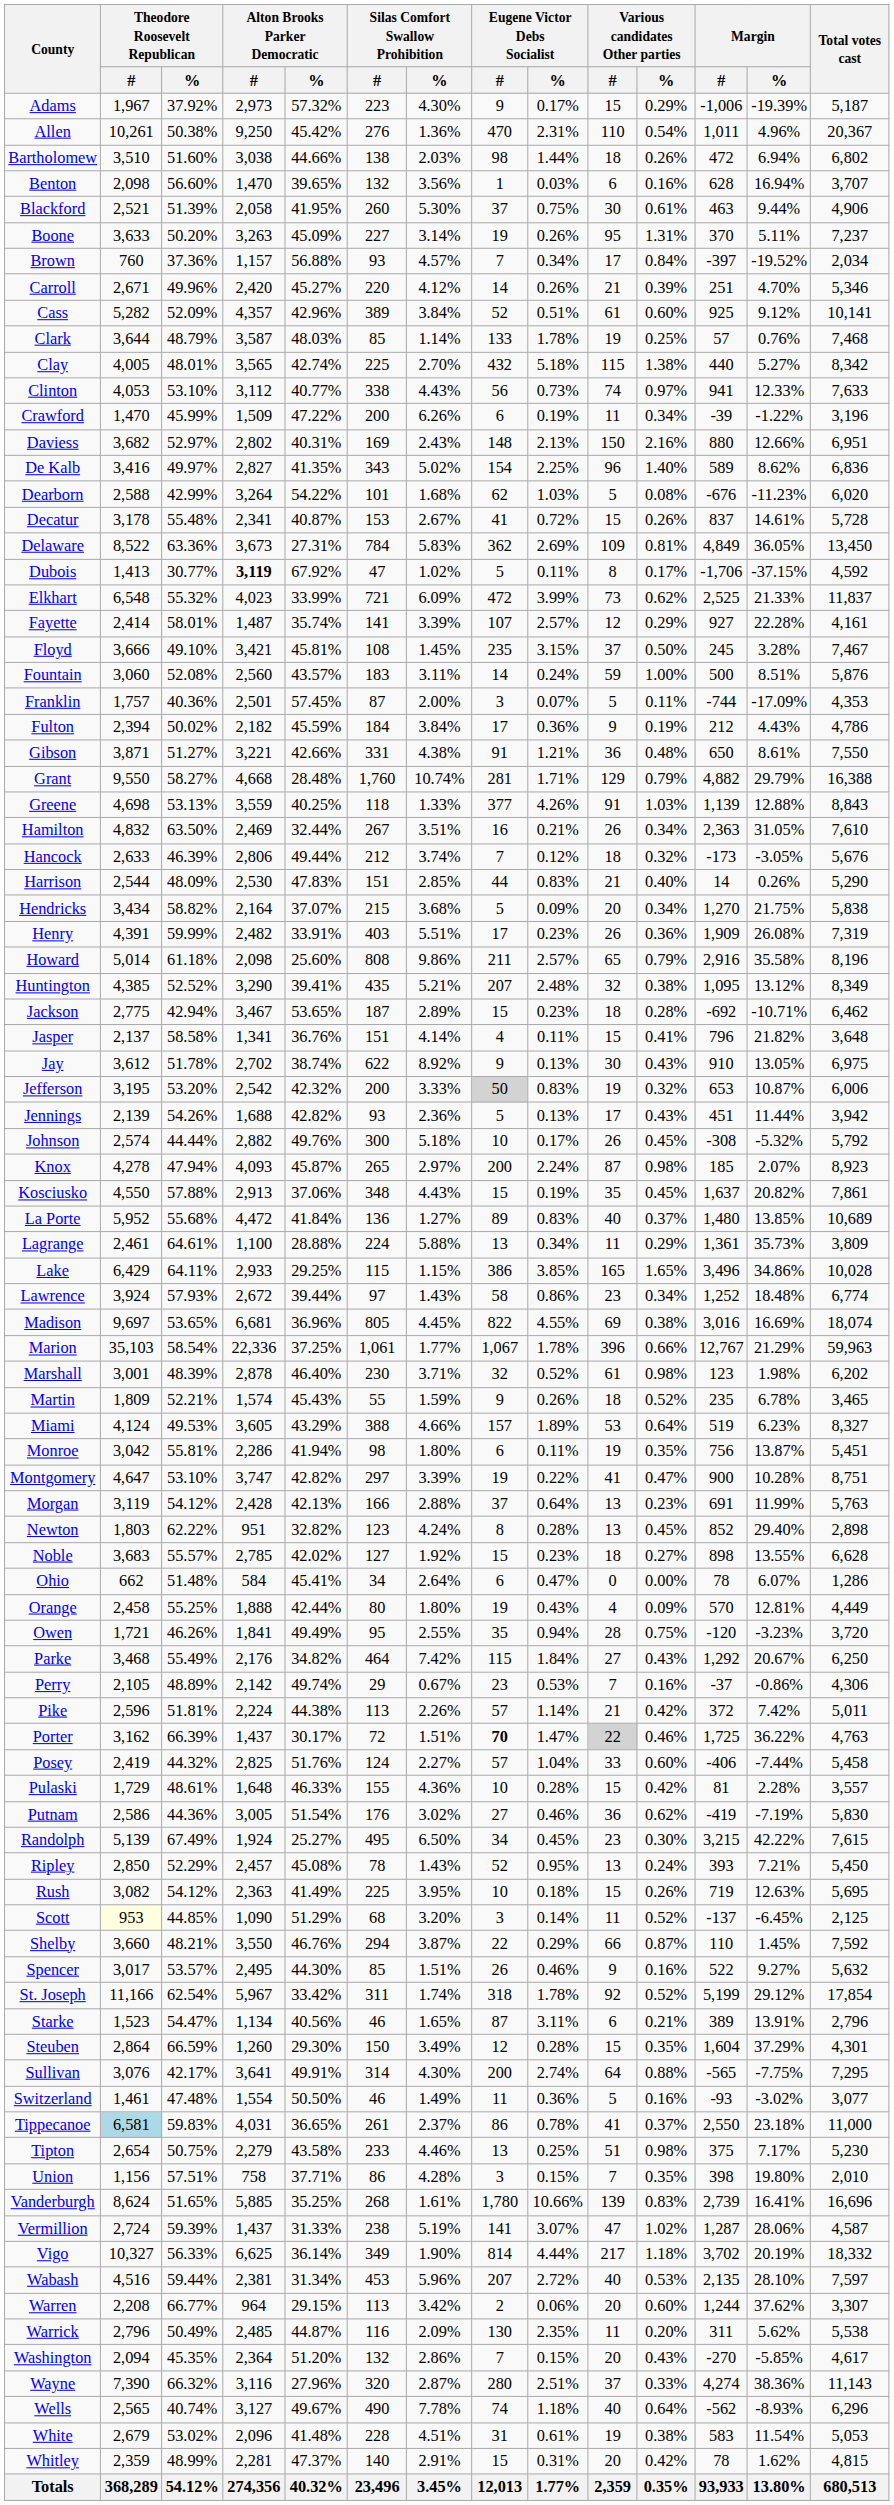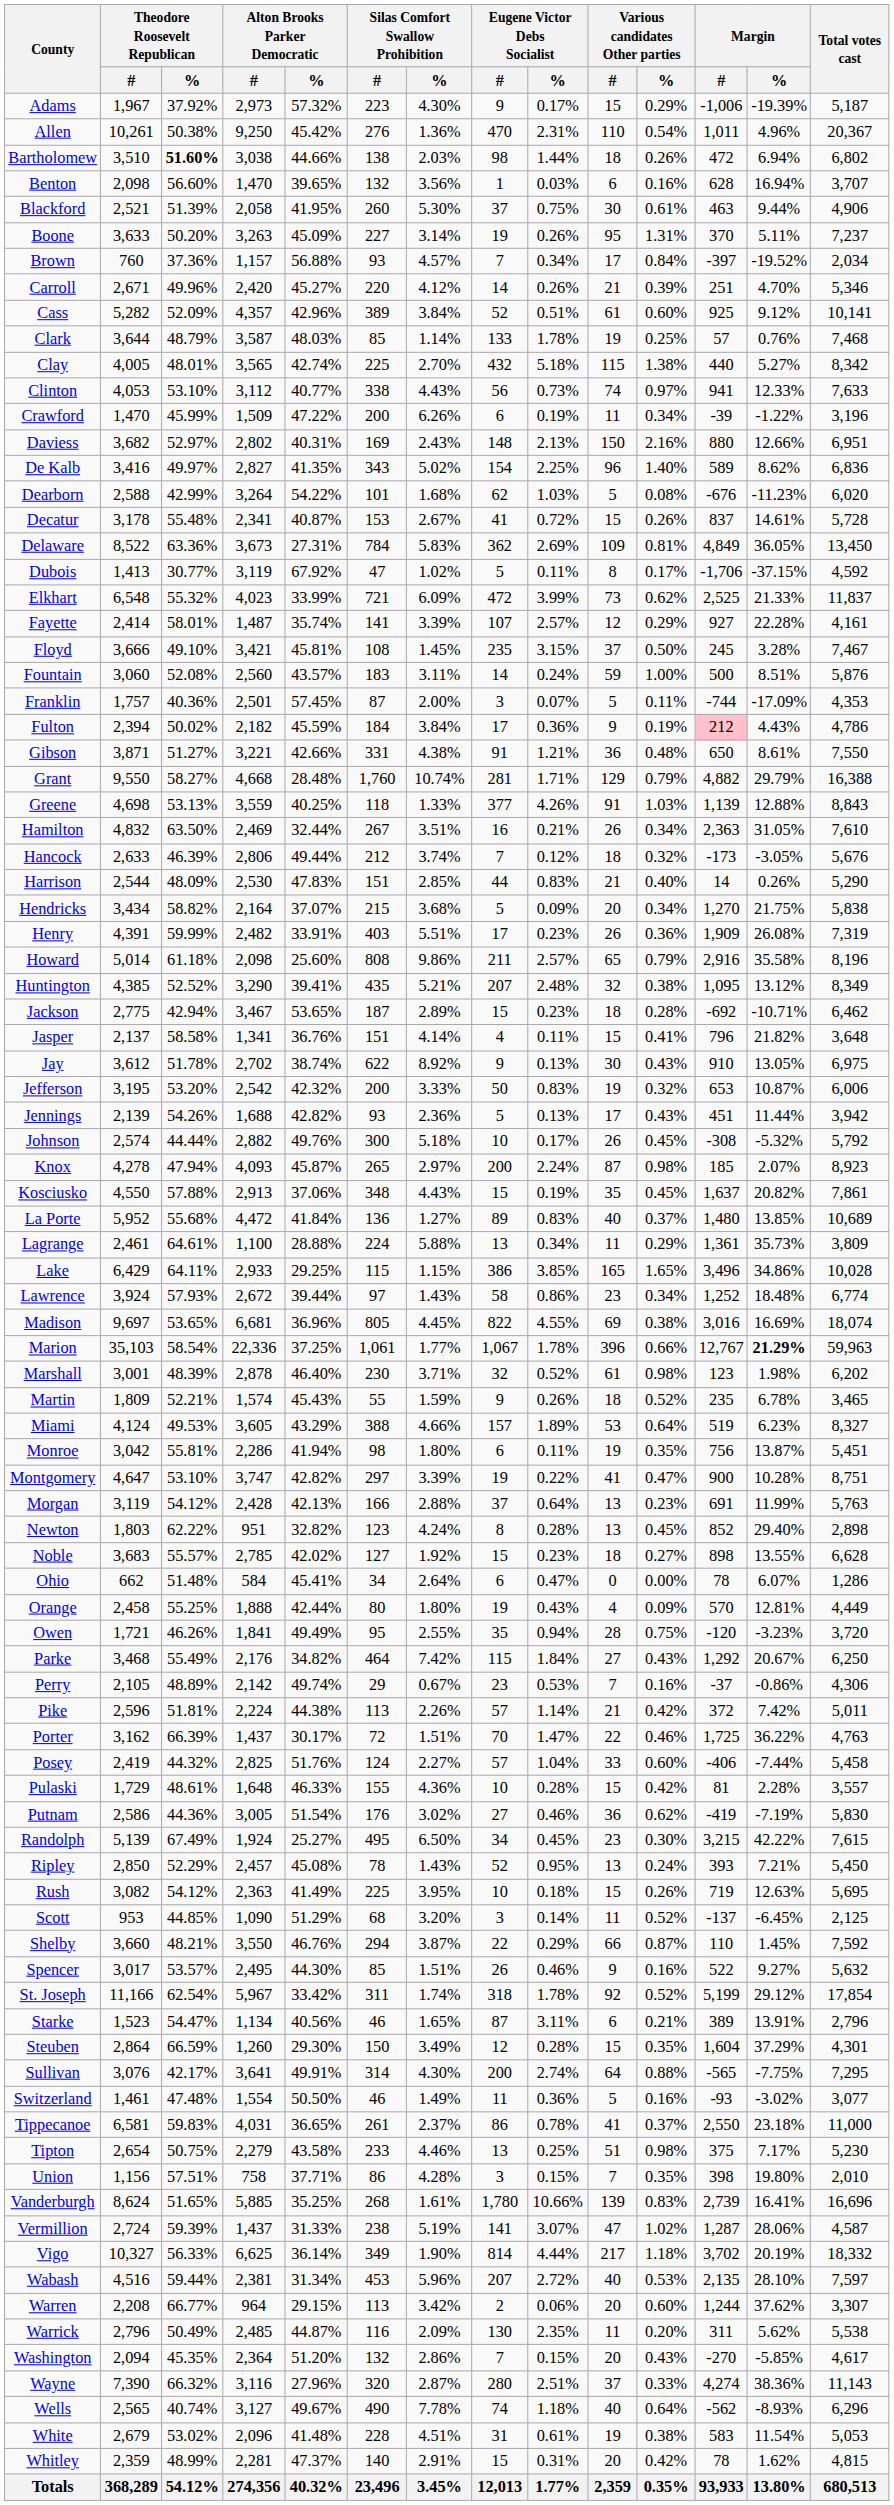(192, 157) normal -> (192, 157) bold
(254, 571) bold -> (254, 571) normal
(721, 727) no background -> (721, 727) pink background
(500, 1089) lightgrey background -> (500, 1089) no background
(779, 1348) normal -> (779, 1348) bold
(500, 1736) bold -> (500, 1736) normal
(613, 1736) lightgrey background -> (613, 1736) no background
(131, 1917) lightyellow background -> (131, 1917) no background
(131, 2124) lightblue background -> (131, 2124) no background
